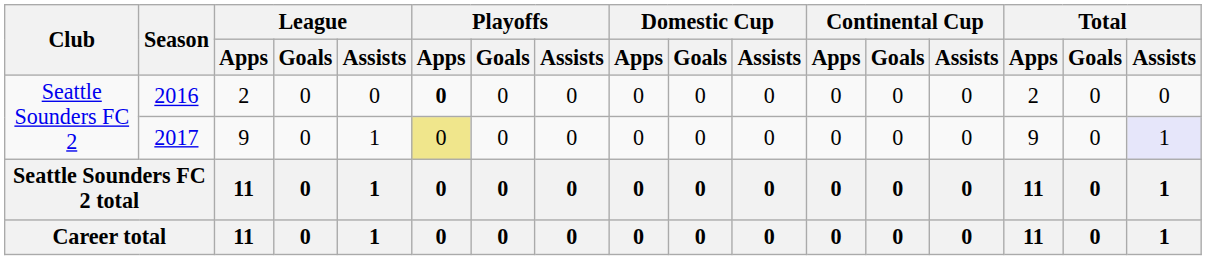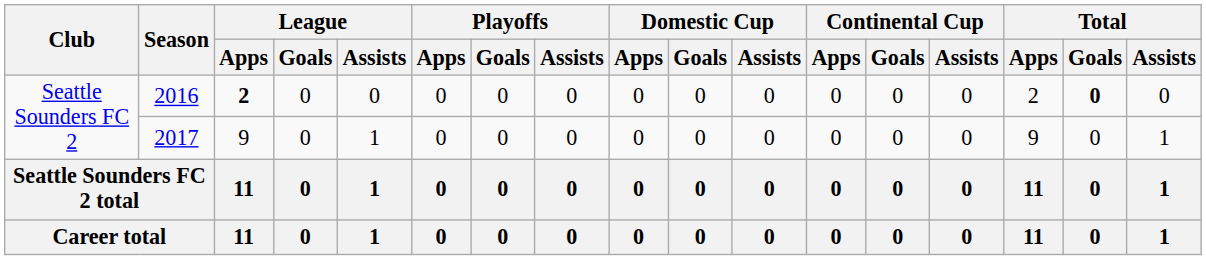(244, 95) normal -> (244, 95) bold
(441, 95) bold -> (441, 95) normal
(1095, 95) normal -> (1095, 95) bold
(441, 138) khaki background -> (441, 138) no background
(1164, 138) lavender background -> (1164, 138) no background
